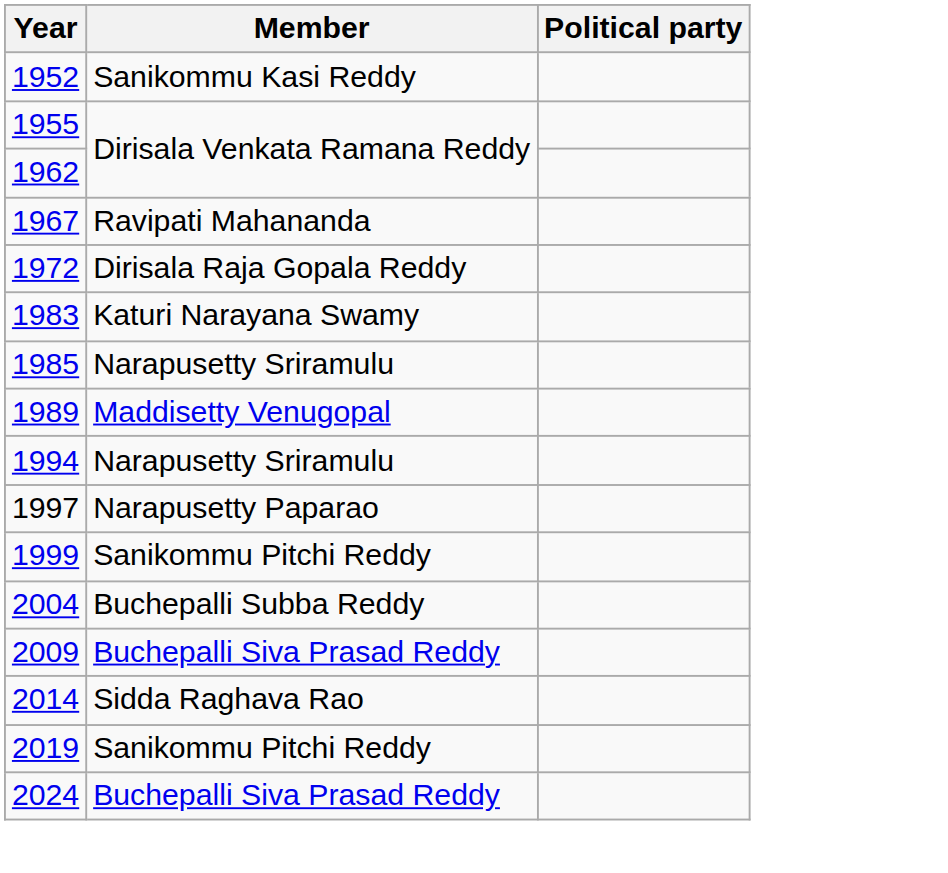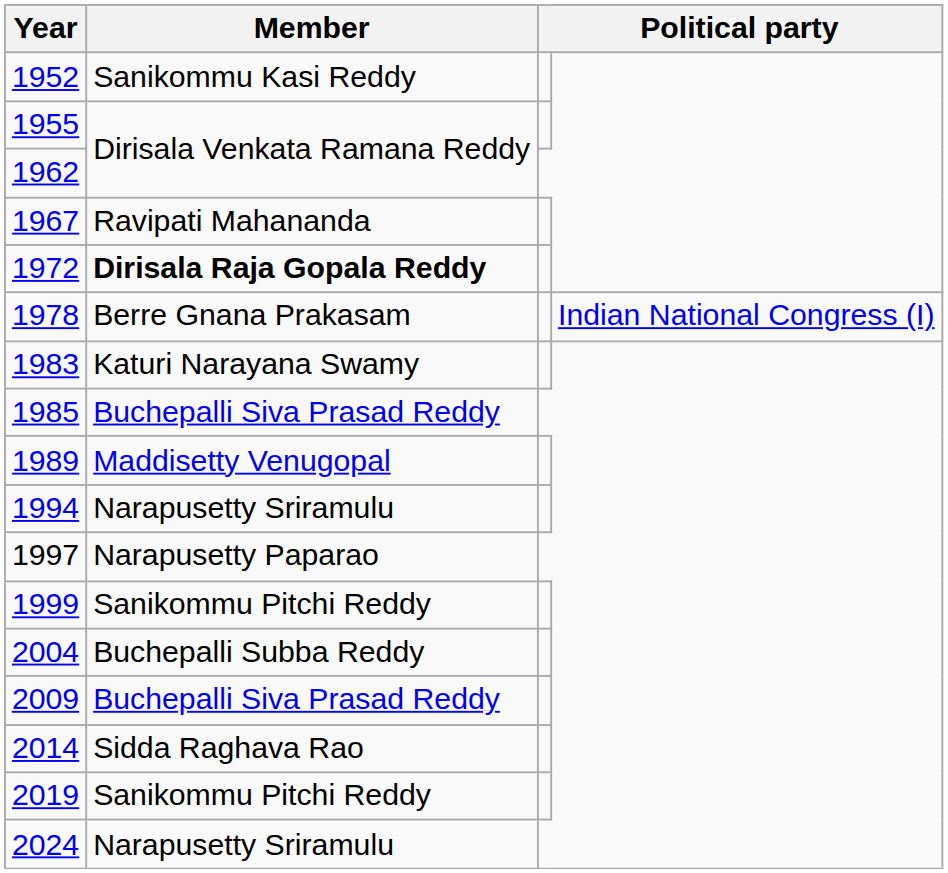(280, 268) normal -> (290, 268) bold
+ row: (46, 316)
(244, 364) Narapusetty Sriramulu -> (297, 412) Buchepalli Siva Prasad Reddy
(297, 795) Buchepalli Siva Prasad Reddy -> (244, 843) Narapusetty Sriramulu
